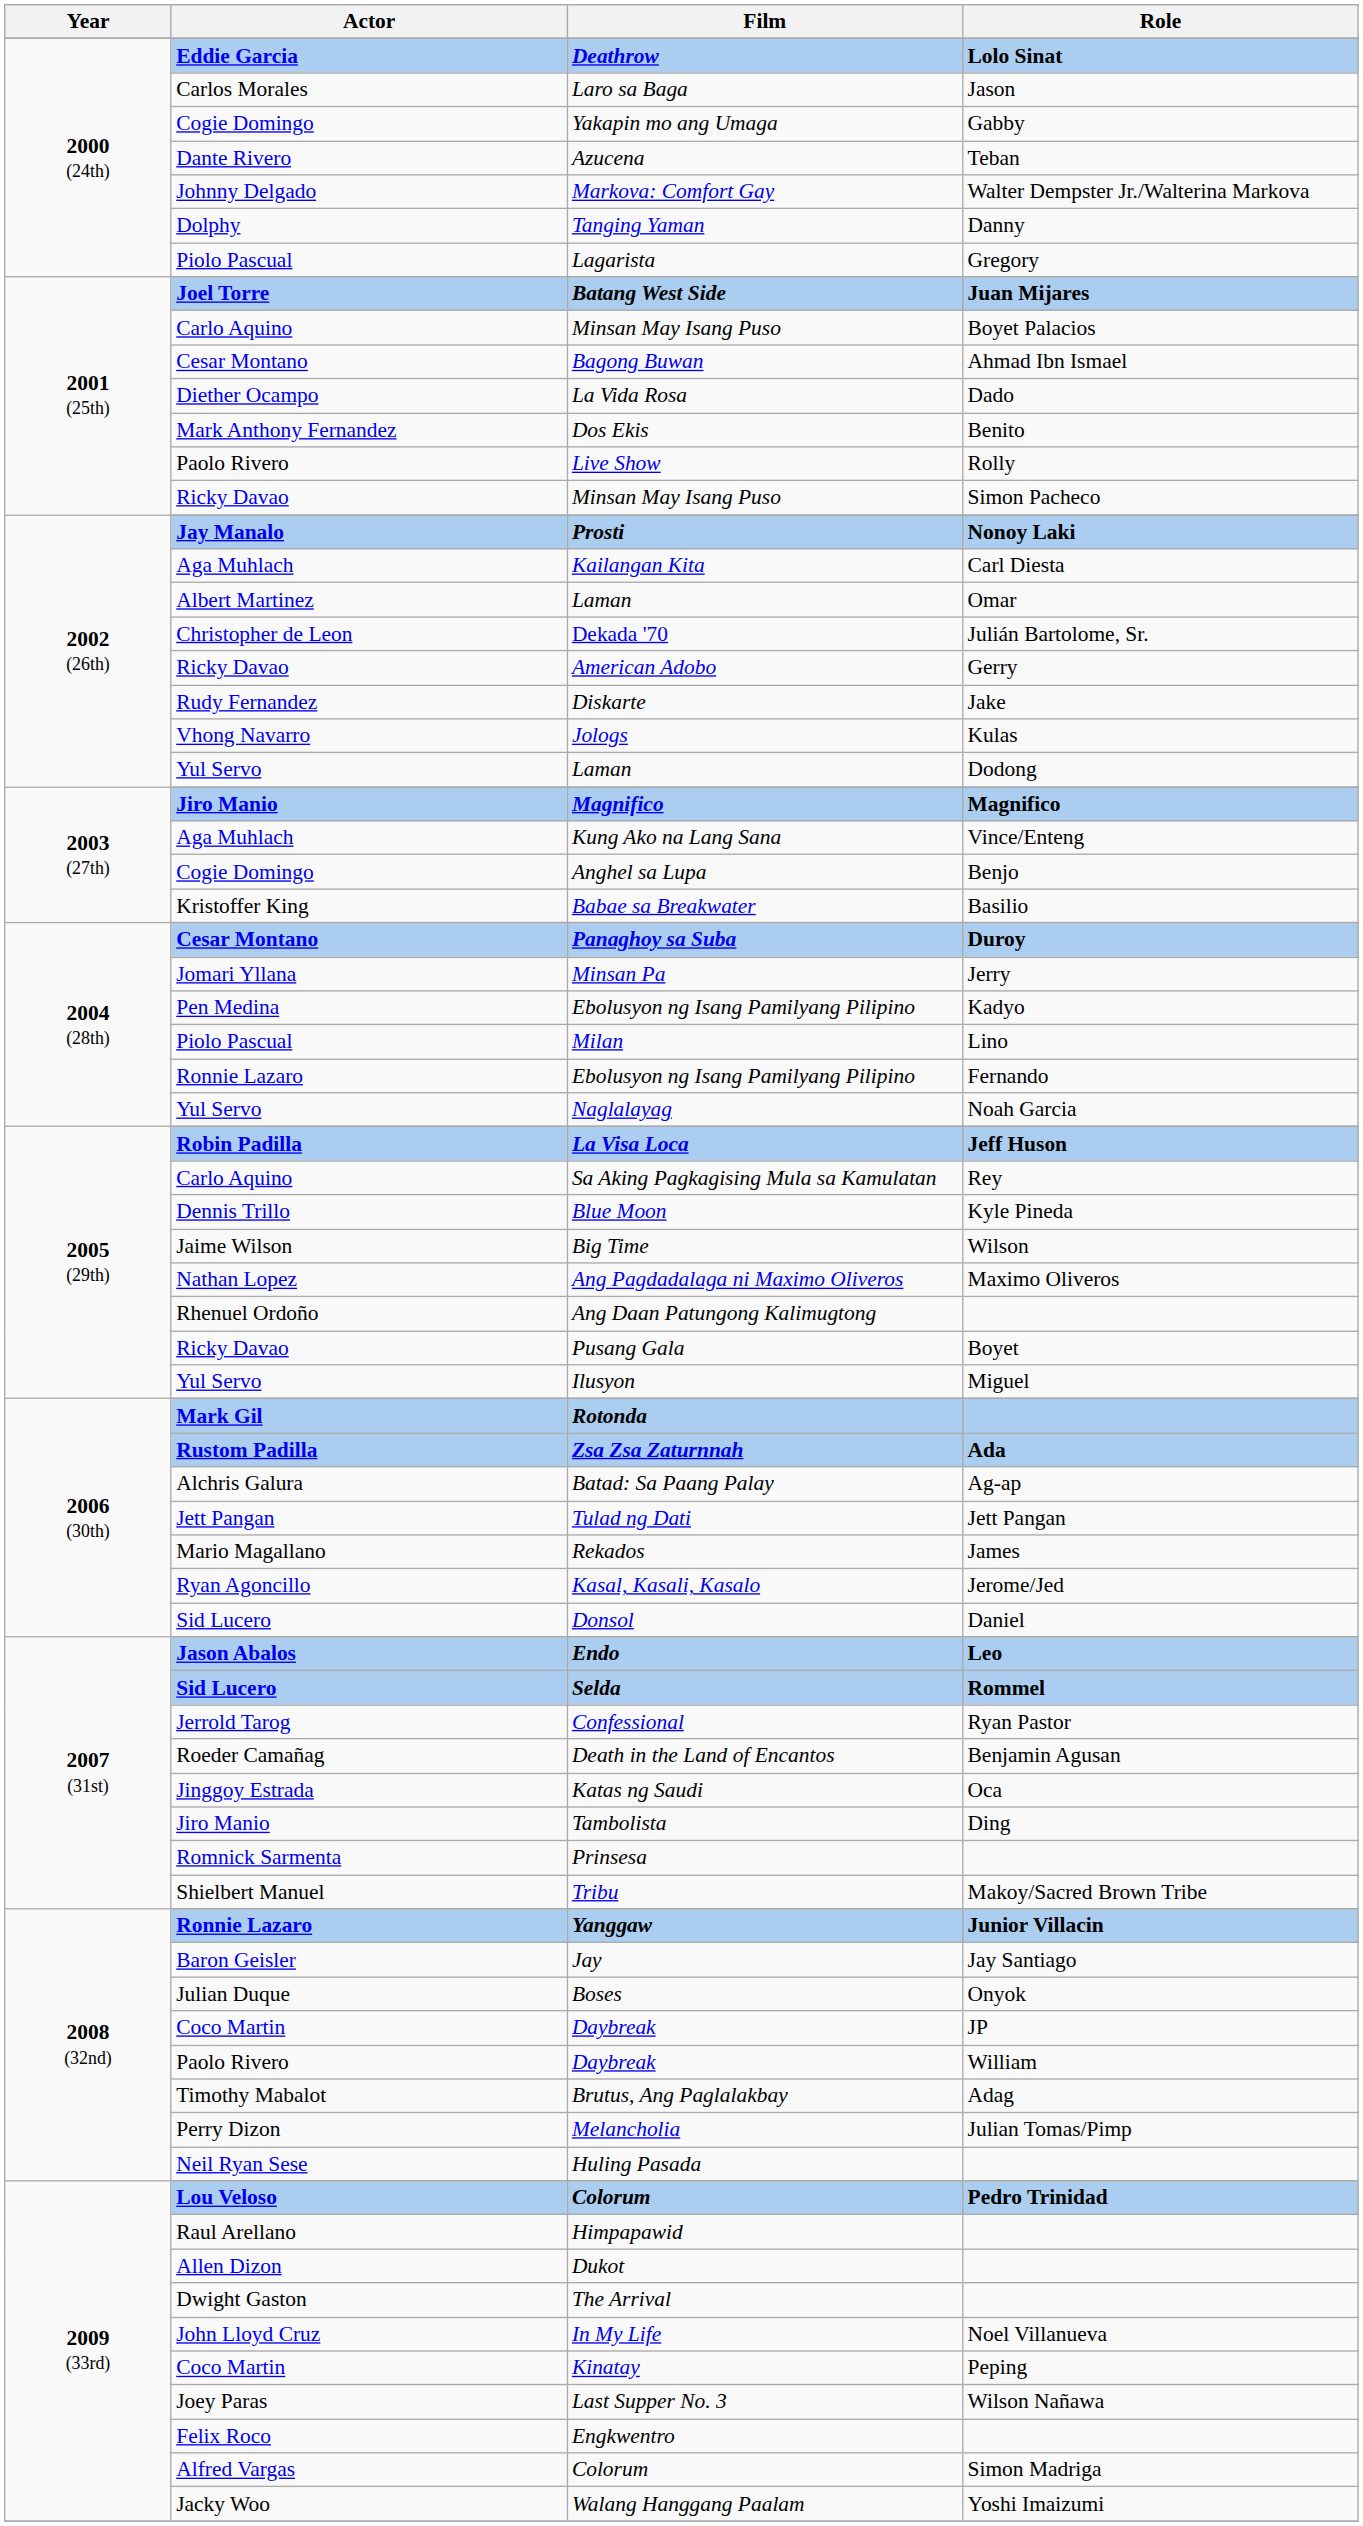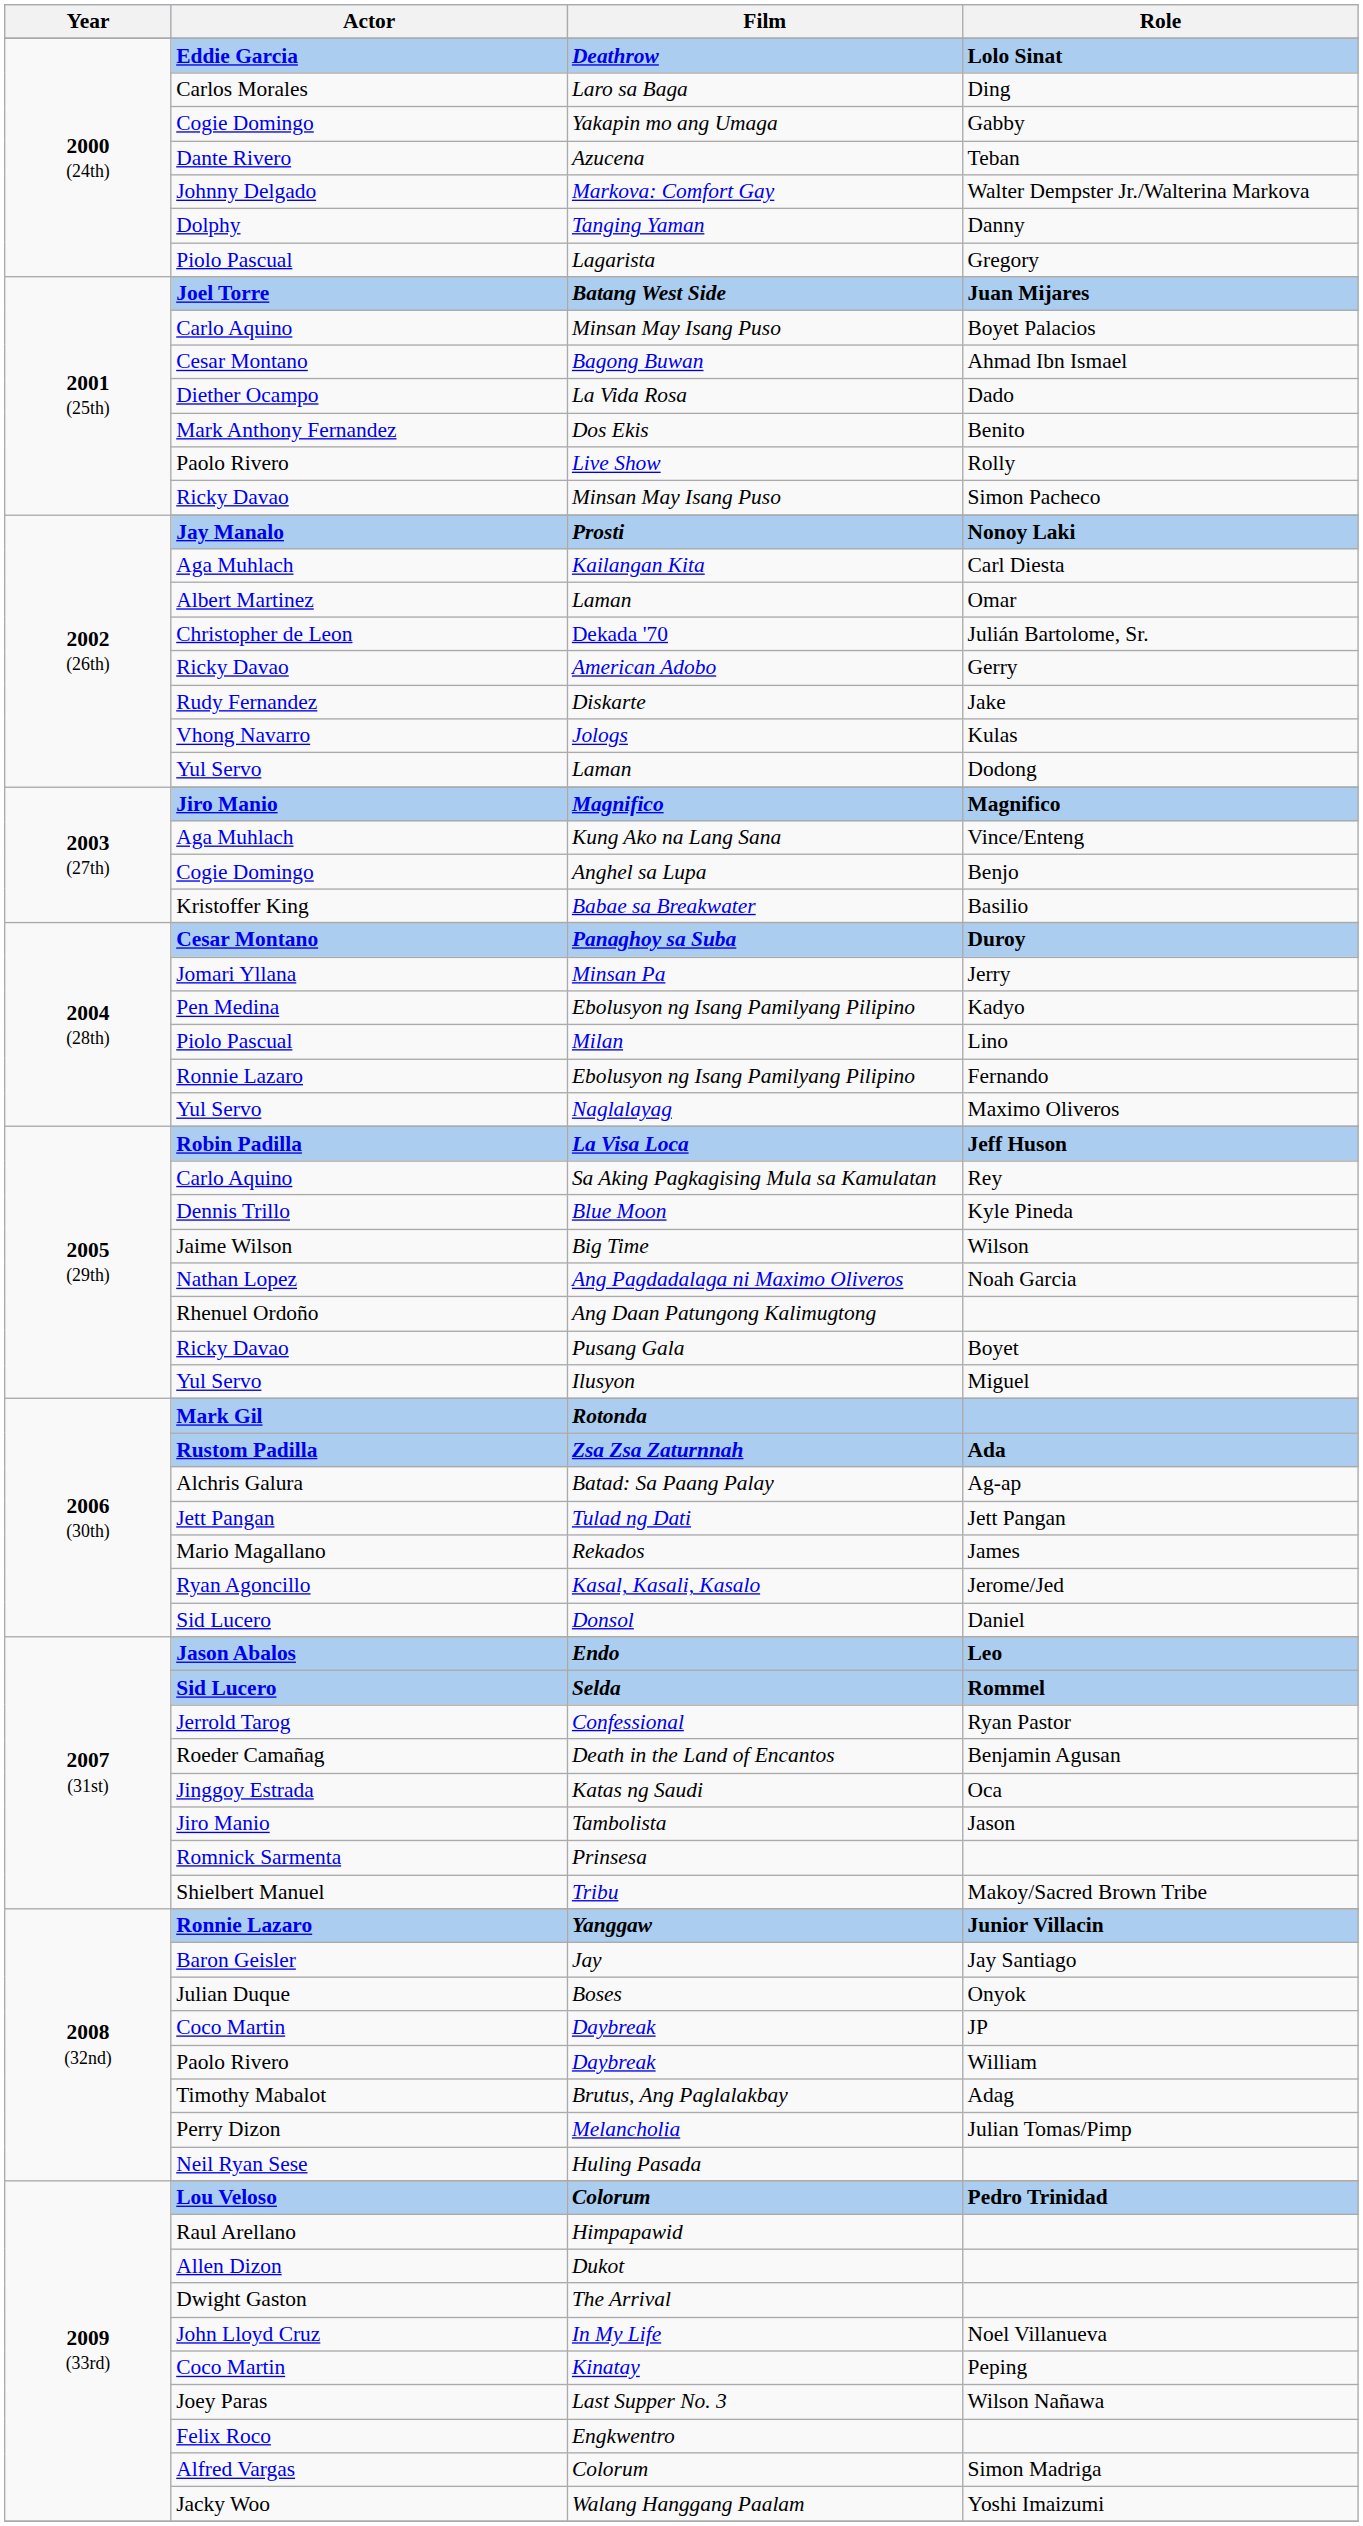(991, 89) Jason -> (989, 89) Ding
(1022, 1109) Noah Garcia -> (1043, 1109) Maximo Oliveros
(1043, 1279) Maximo Oliveros -> (1022, 1279) Noah Garcia
(989, 1823) Ding -> (991, 1823) Jason
